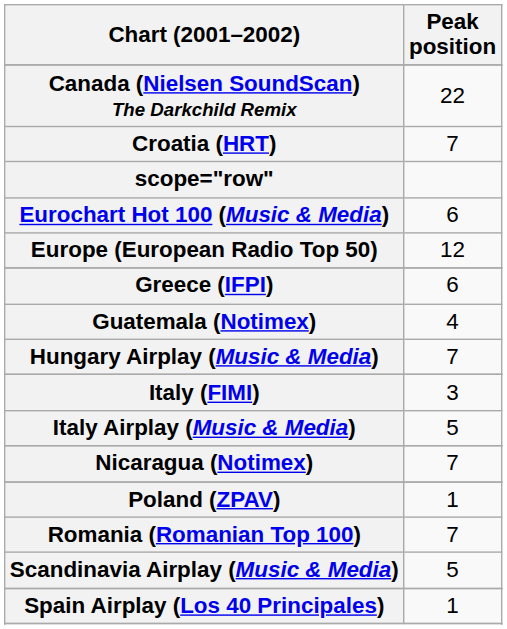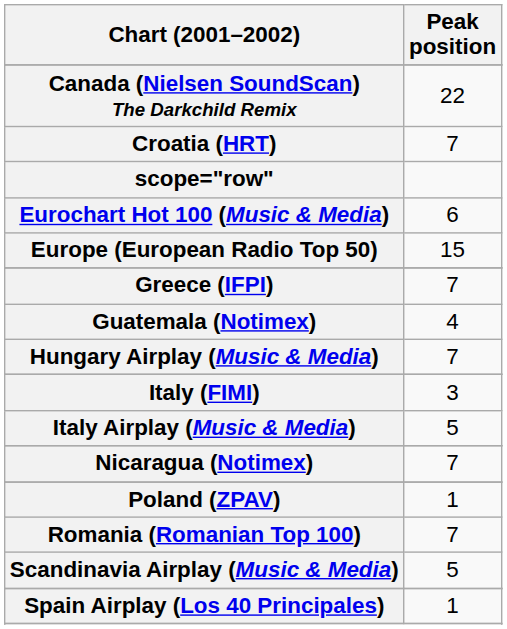(453, 250) 12 -> (453, 250) 15
(453, 285) 6 -> (453, 285) 7
